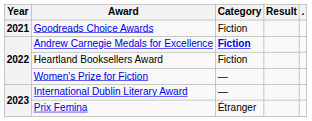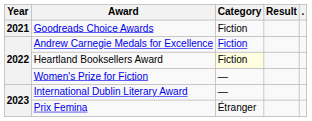(234, 44) bold -> (232, 44) normal
(232, 60) no background -> (232, 60) lightyellow background
